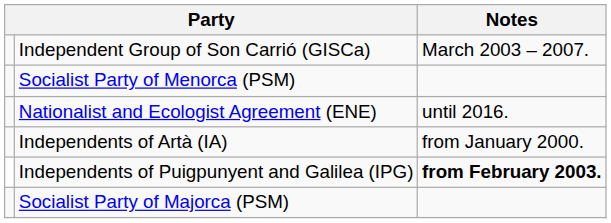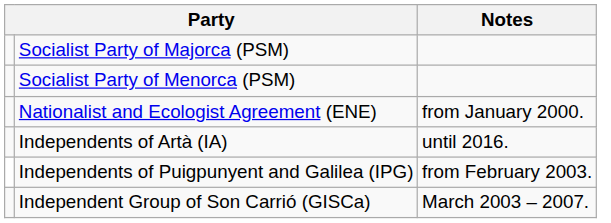rows swapped: (154, 202) <-> (195, 49)
(465, 110) until 2016. -> (503, 110) from January 2000.
(503, 141) from January 2000. -> (465, 141) until 2016.
(512, 171) bold -> (507, 171) normal
